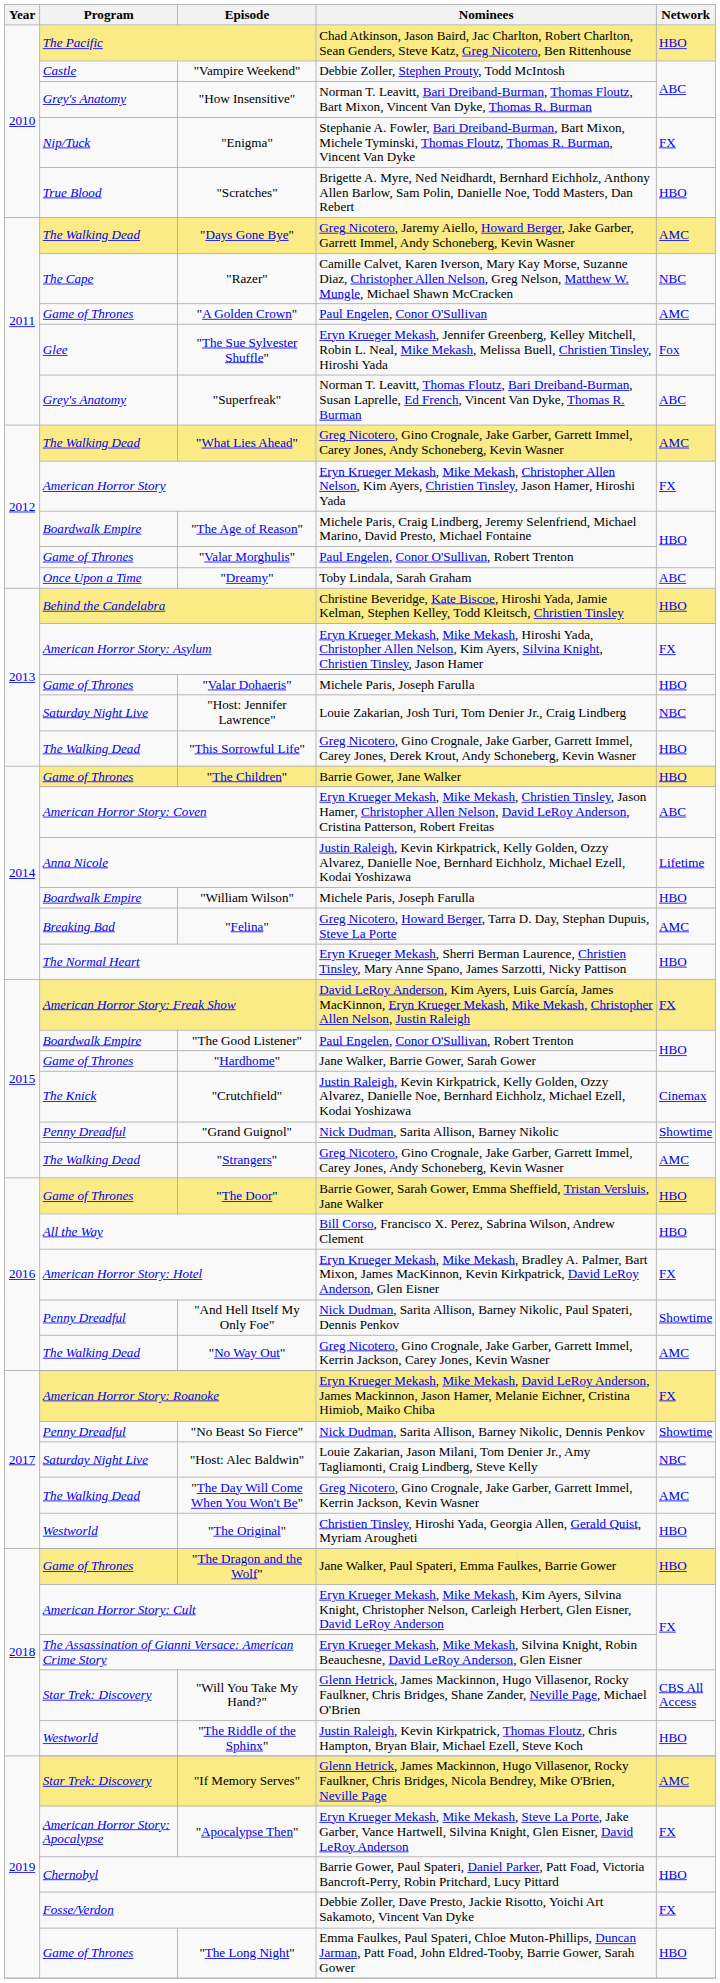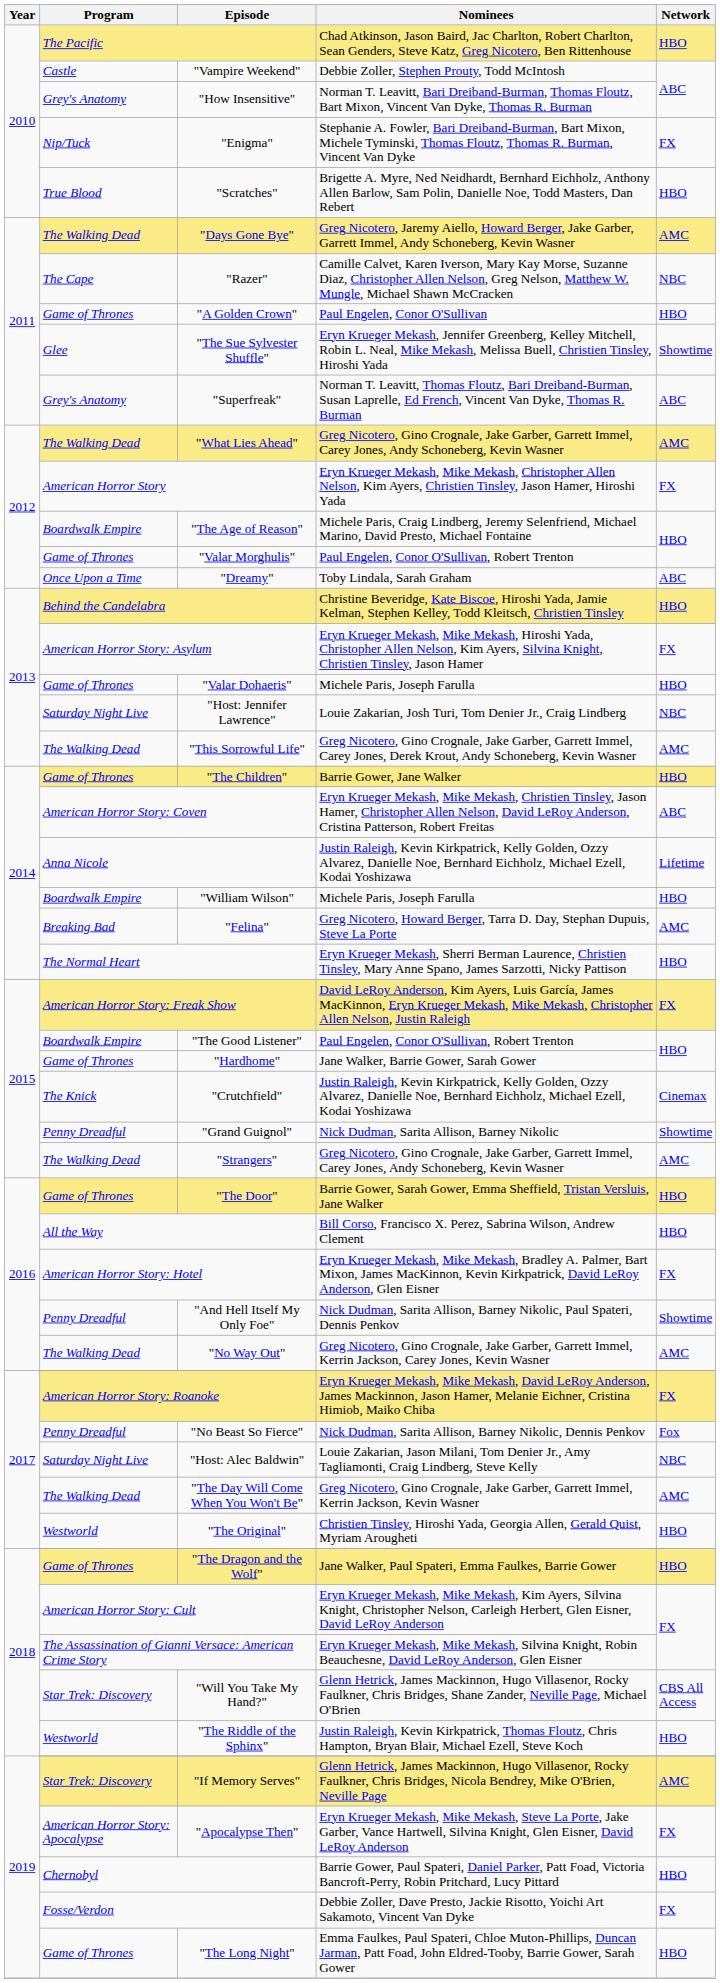(674, 314) AMC -> (673, 314) HBO
(669, 349) Fox -> (686, 349) Showtime
(673, 748) HBO -> (674, 748) AMC
(686, 1431) Showtime -> (669, 1431) Fox
